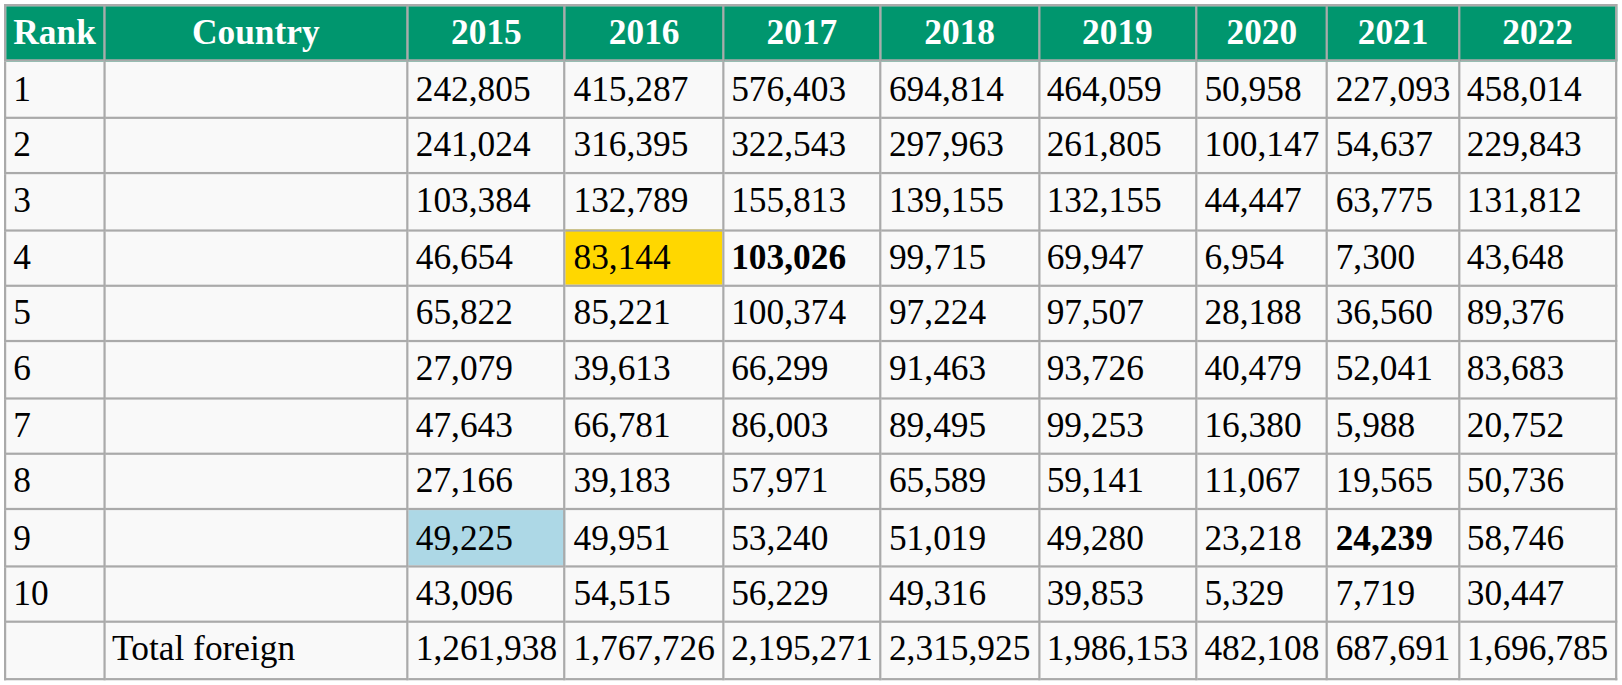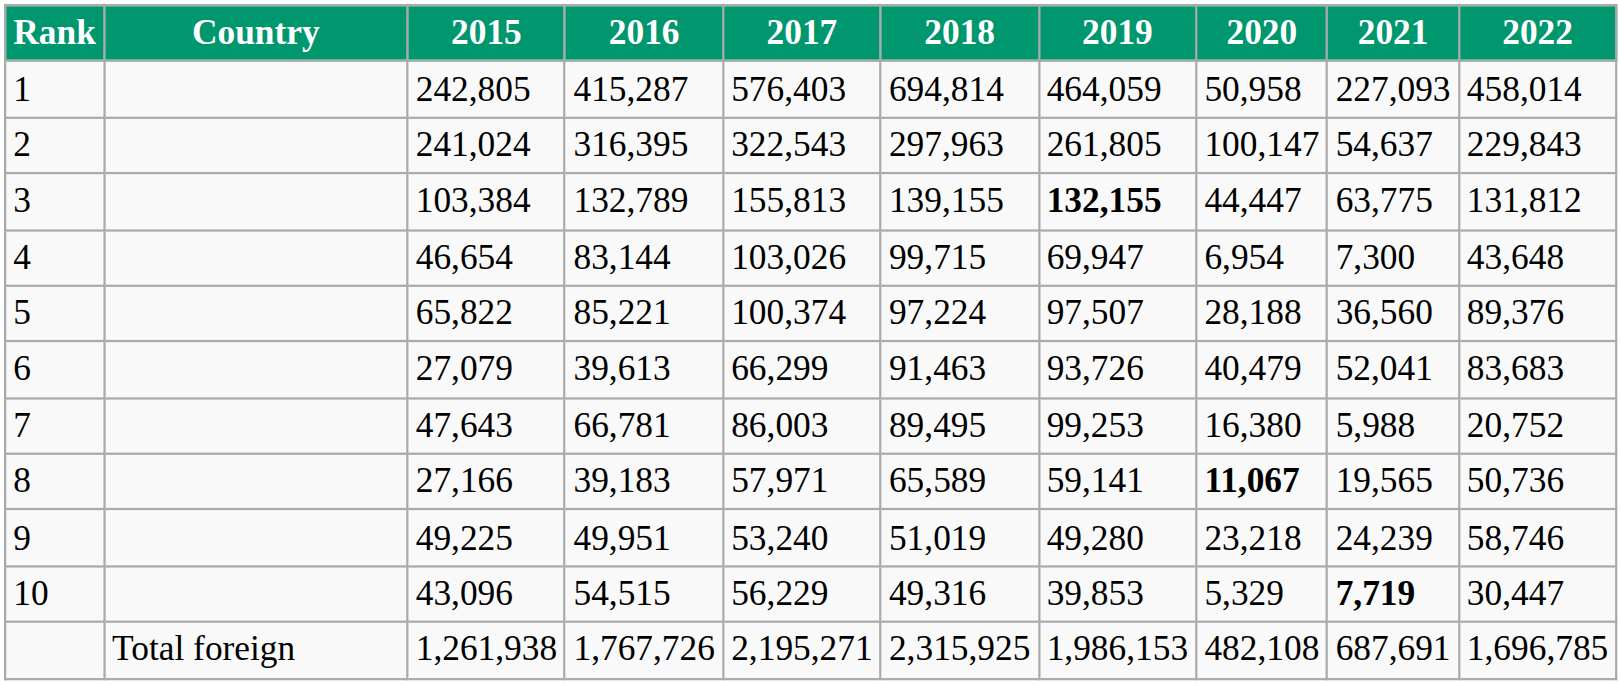(1104, 200) normal -> (1104, 200) bold
(622, 256) gold background -> (622, 256) no background
(789, 256) bold -> (789, 256) normal
(1252, 481) normal -> (1252, 481) bold
(464, 537) lightblue background -> (464, 537) no background
(1384, 537) bold -> (1384, 537) normal
(1375, 593) normal -> (1375, 593) bold
